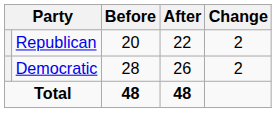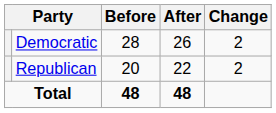rows swapped: (57, 68) <-> (56, 42)
